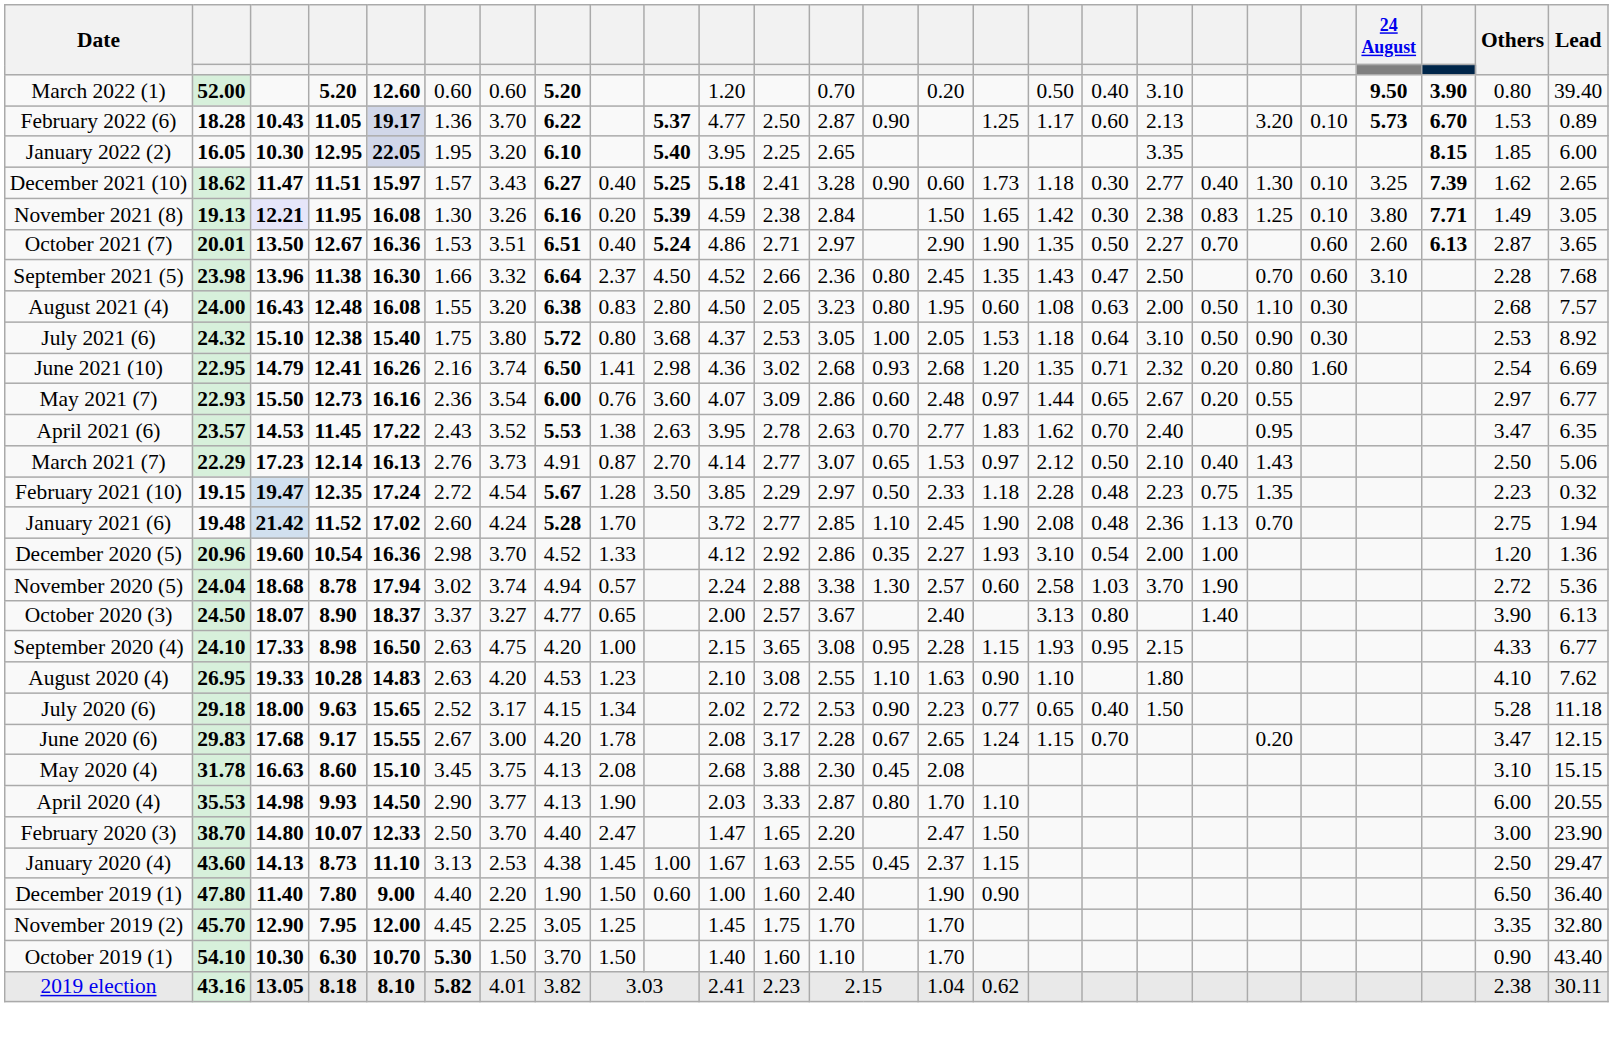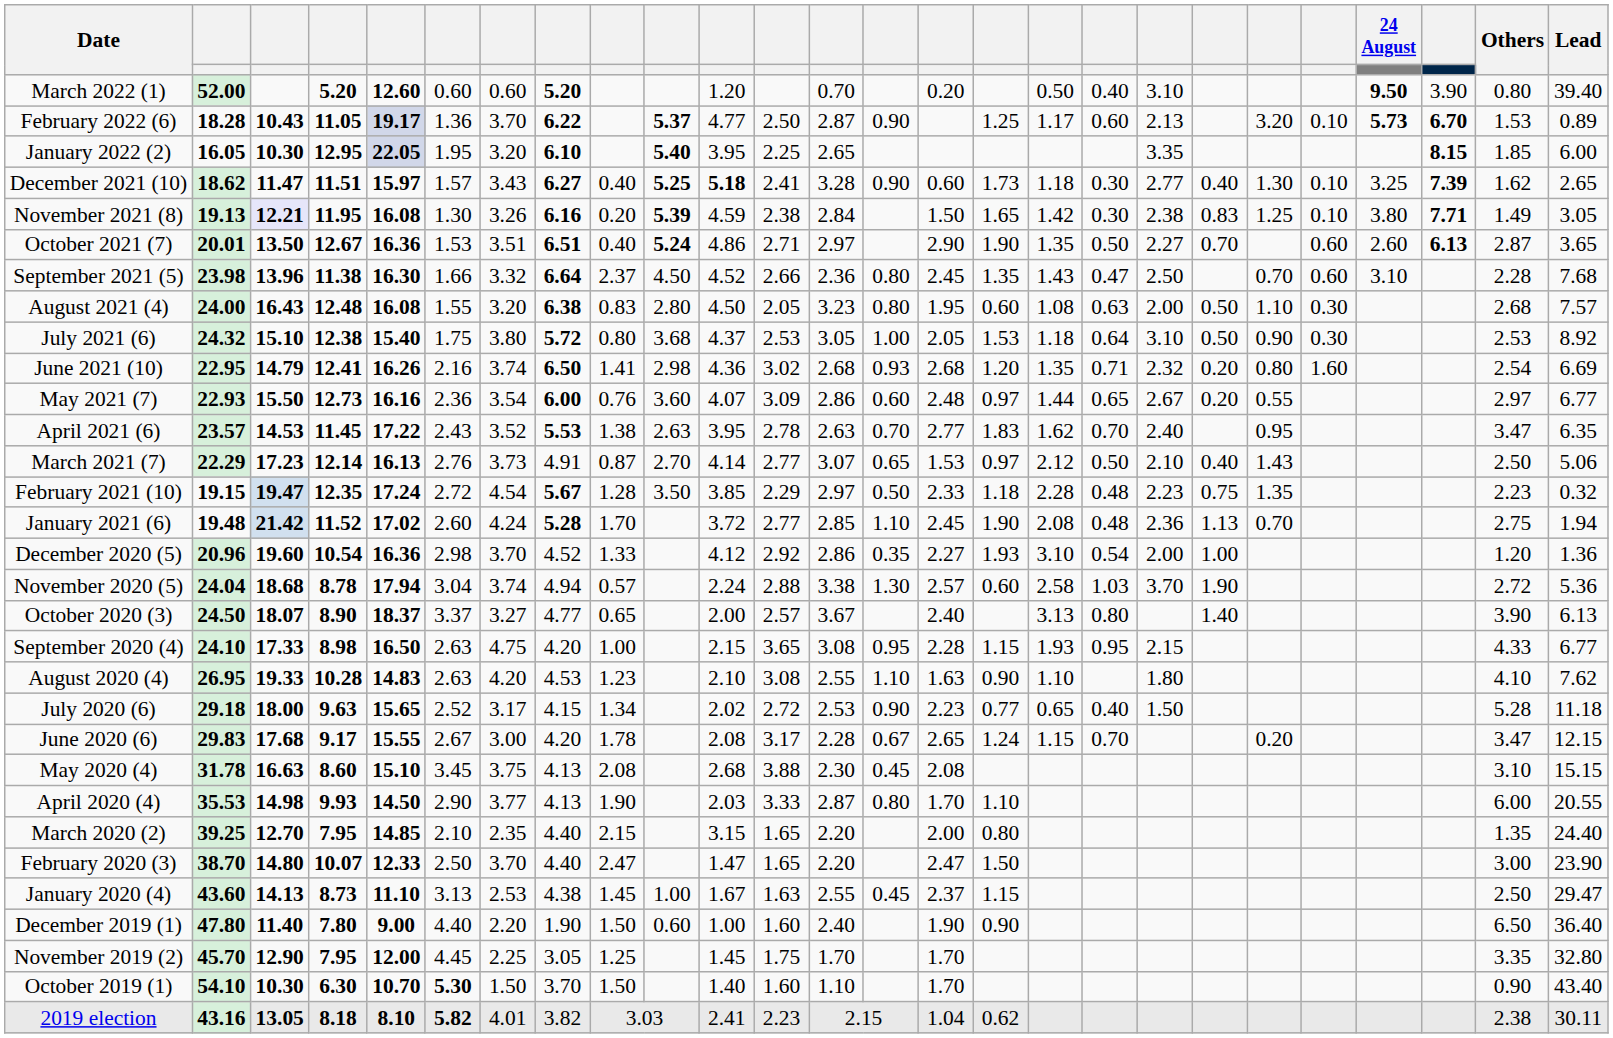(1448, 90) bold -> (1448, 90) normal
(453, 585) 3.02 -> (453, 585) 3.04
+ row: (98, 832)
